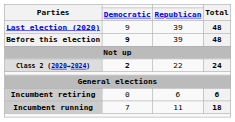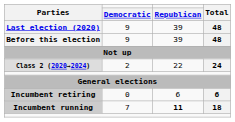(127, 40) bold -> (127, 40) normal
(127, 65) bold -> (127, 65) normal
(178, 107) normal -> (178, 107) bold
